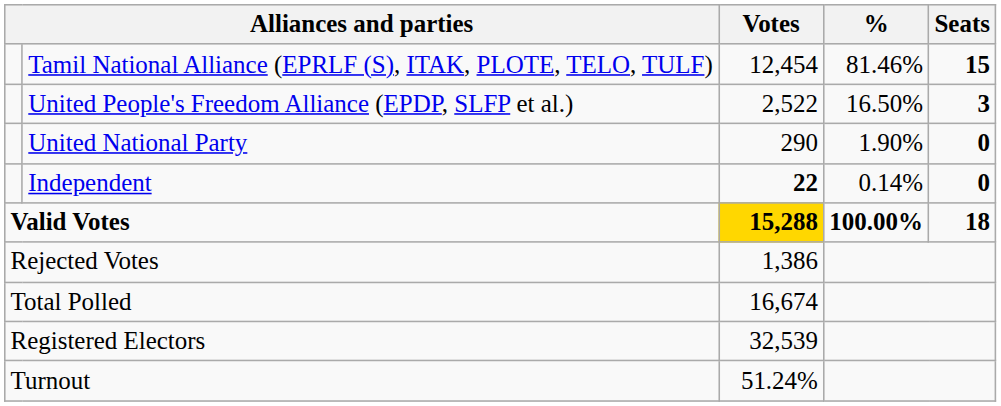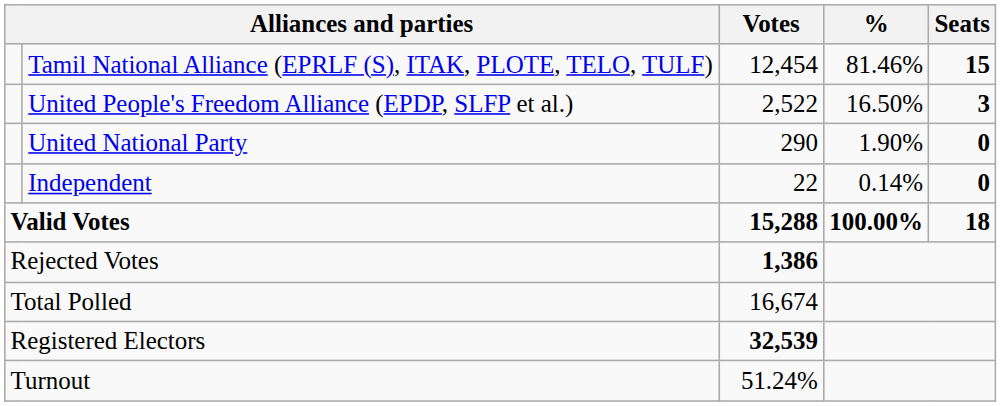(805, 182) bold -> (805, 182) normal
(784, 222) gold background -> (784, 222) no background
(790, 261) normal -> (790, 261) bold
(784, 340) normal -> (784, 340) bold
